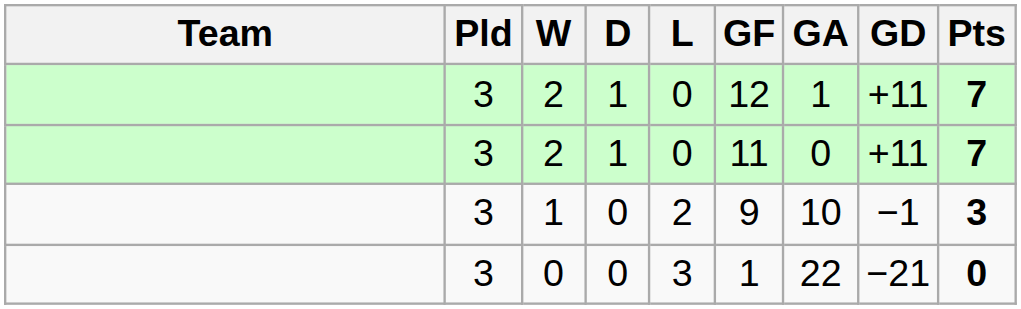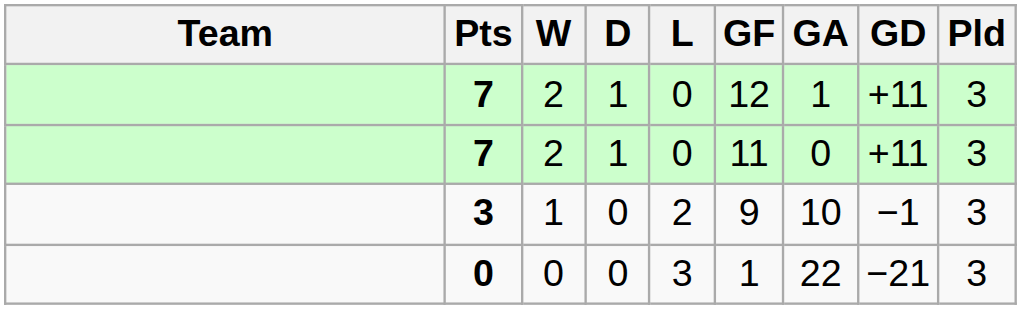columns swapped: (483, 34) <-> (977, 34)
